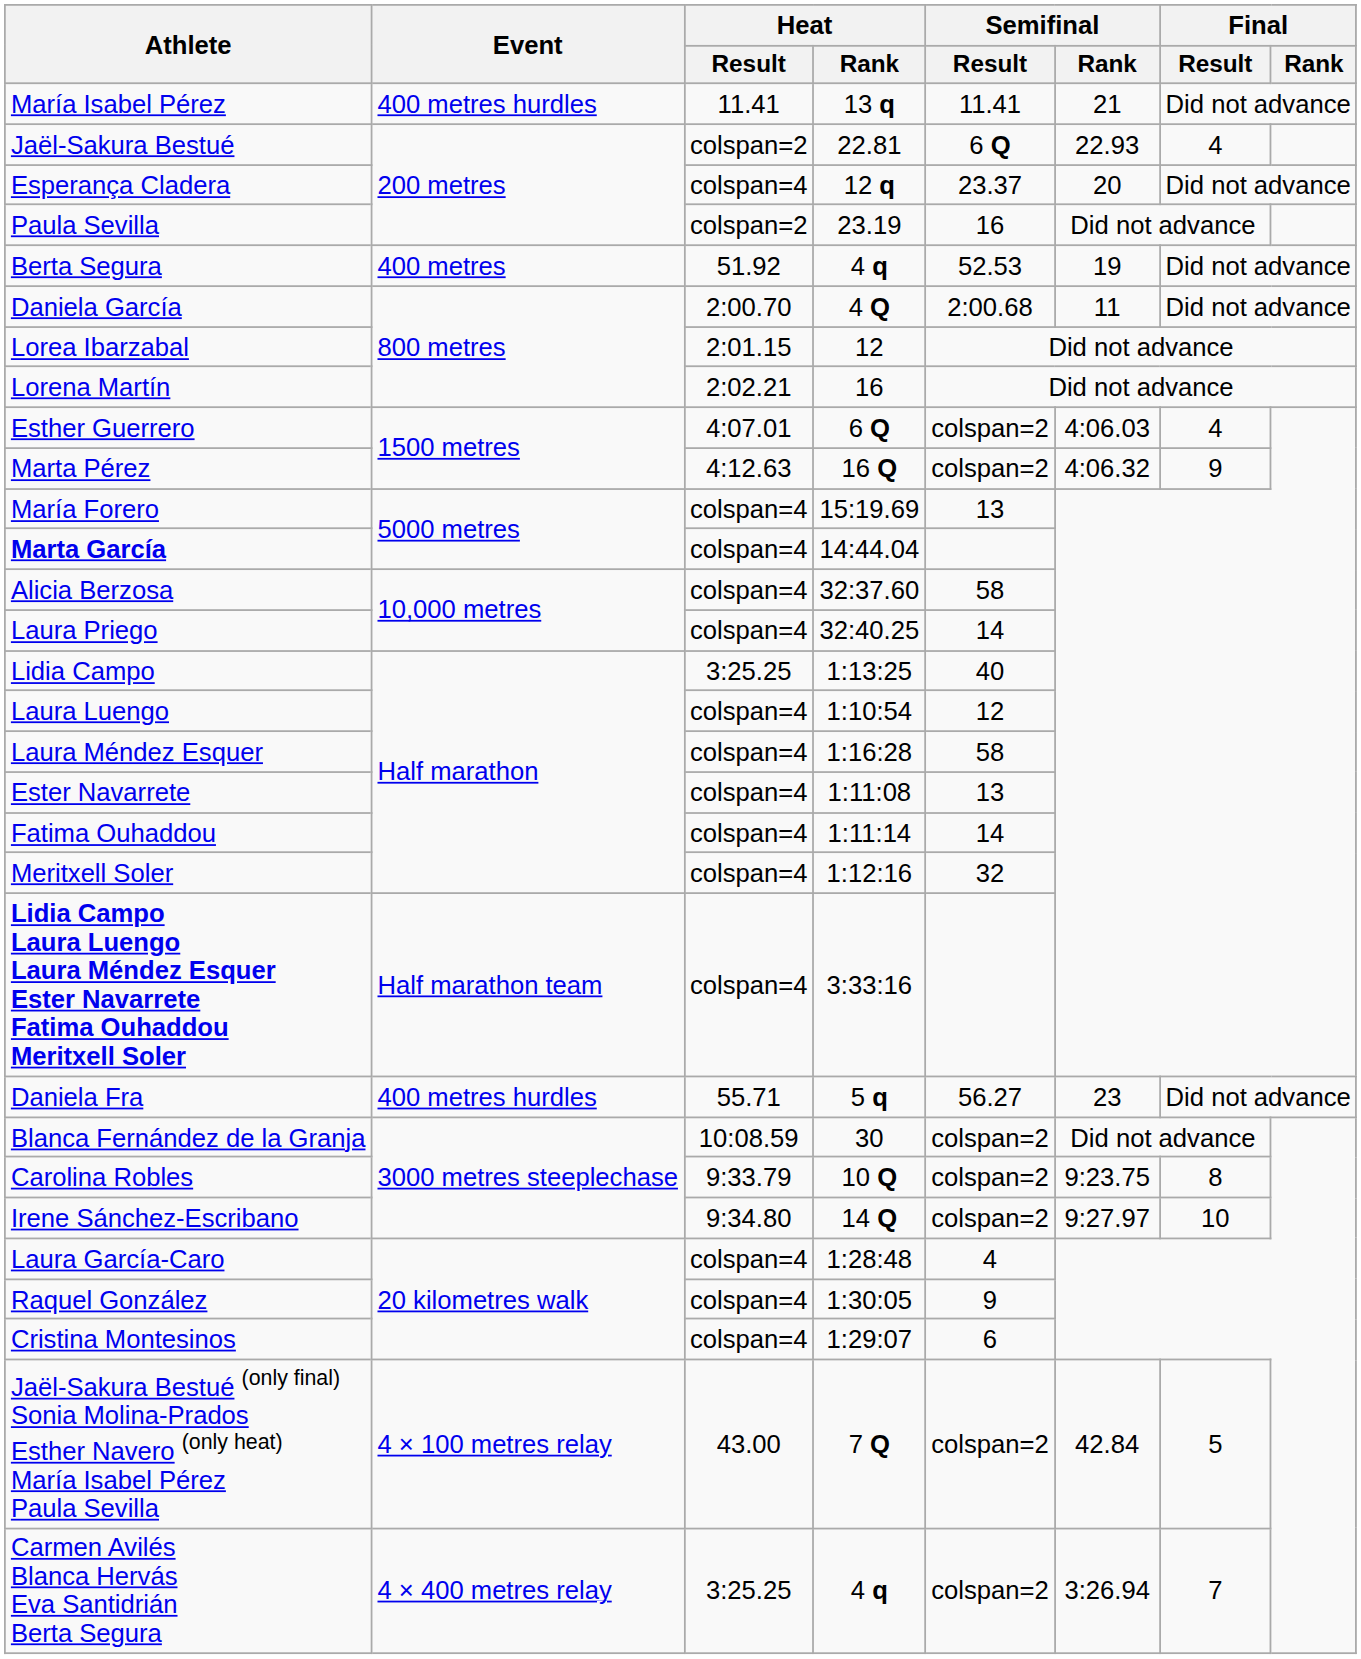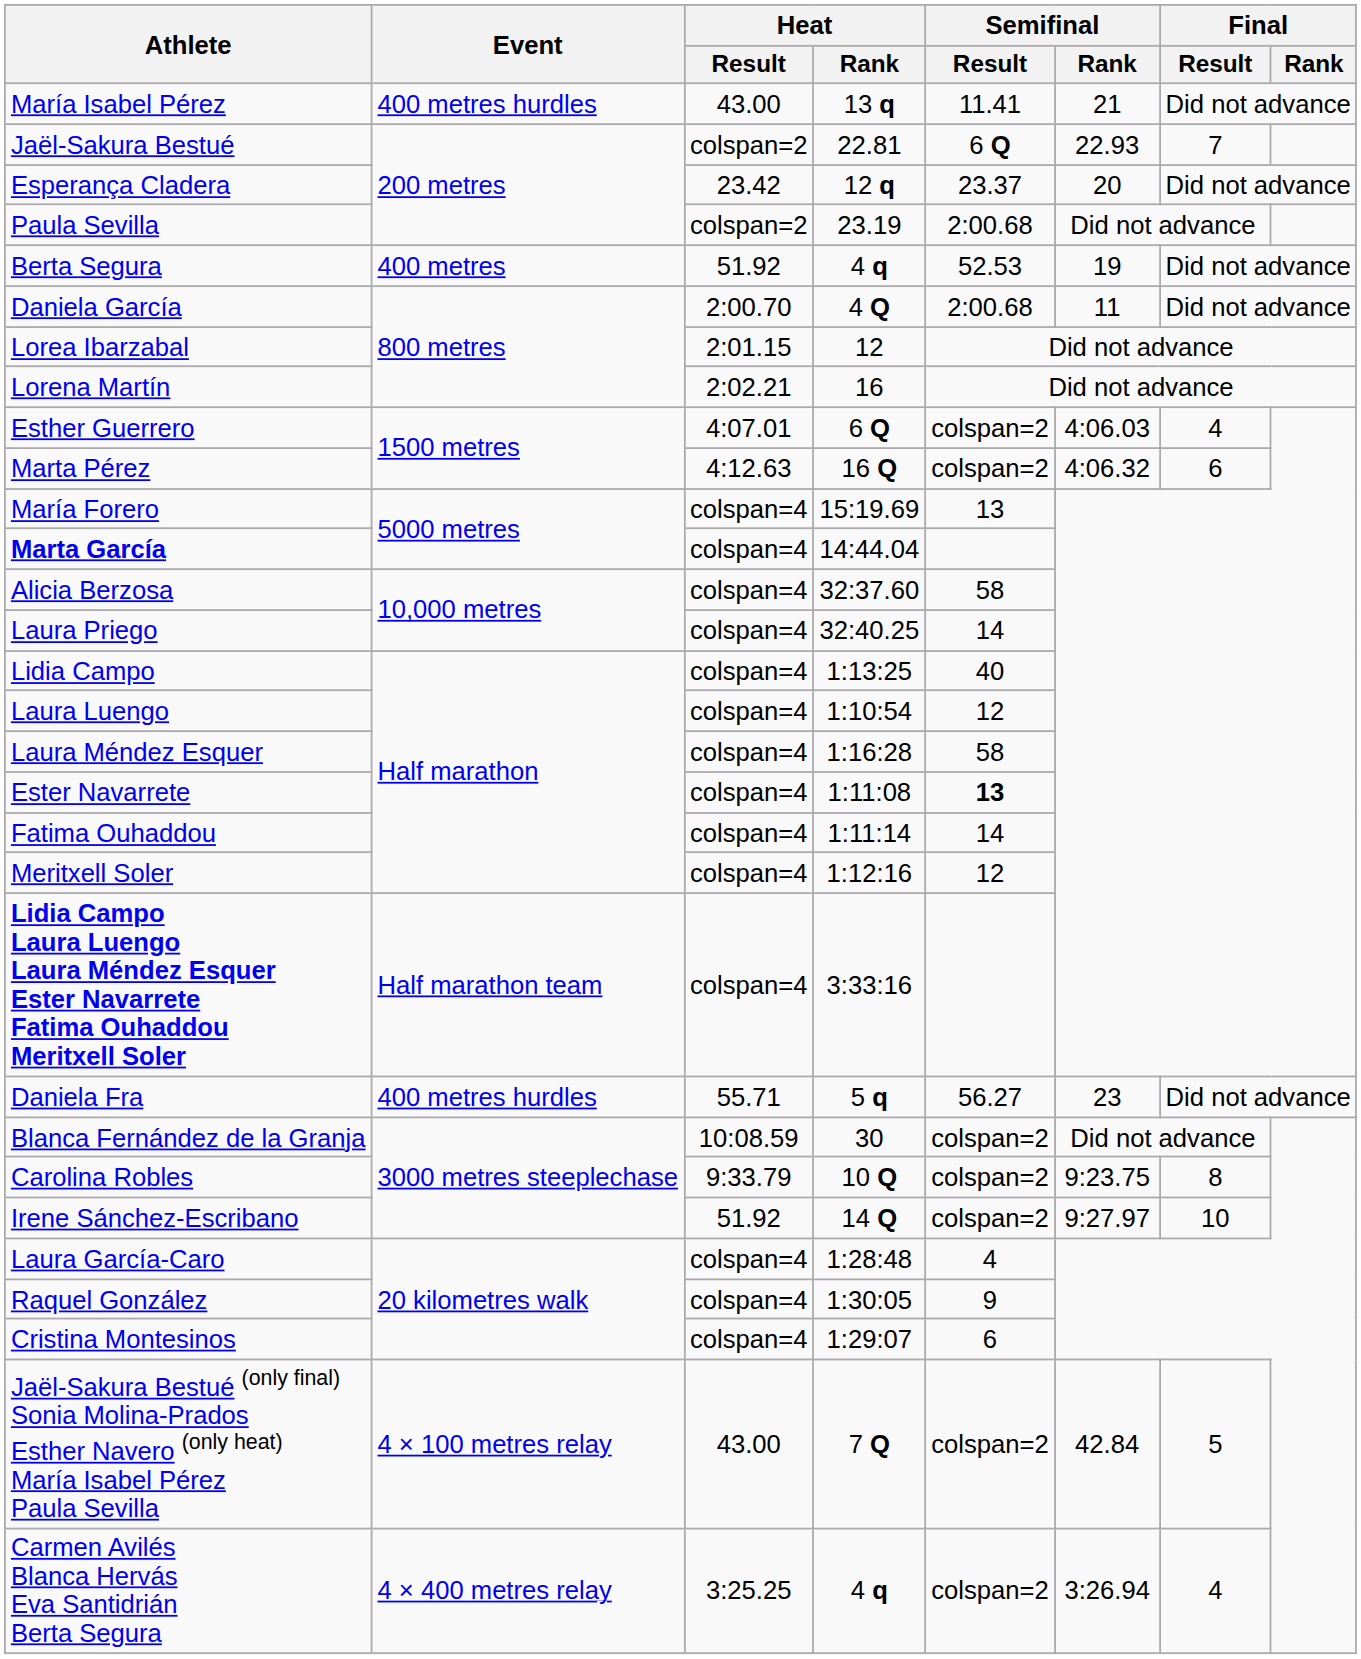(749, 104) 11.41 -> (749, 104) 43.00
(1215, 145) 4 -> (1215, 145) 7
(749, 185) colspan=4 -> (749, 185) 23.42
(990, 226) 16 -> (990, 226) 2:00.68
(1215, 469) 9 -> (1215, 469) 6
(749, 671) 3:25.25 -> (749, 671) colspan=4
(990, 793) normal -> (990, 793) bold
(990, 874) 32 -> (990, 874) 12
(749, 1219) 9:34.80 -> (749, 1219) 51.92
(1215, 1591) 7 -> (1215, 1591) 4
